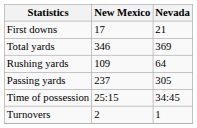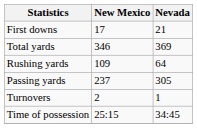rows swapped: (29, 115) <-> (48, 98)
